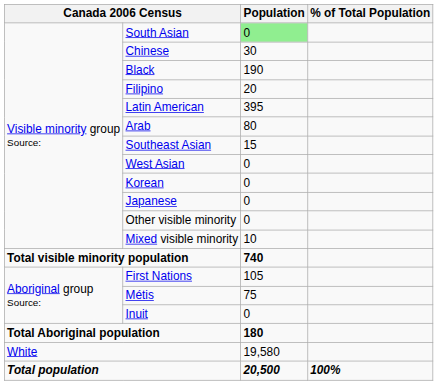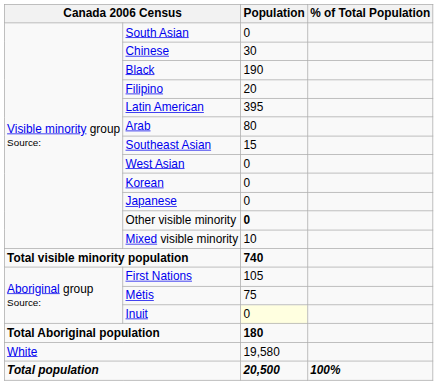(247, 32) lightgreen background -> (247, 32) no background
(247, 220) normal -> (247, 220) bold
(247, 314) no background -> (247, 314) lightyellow background
